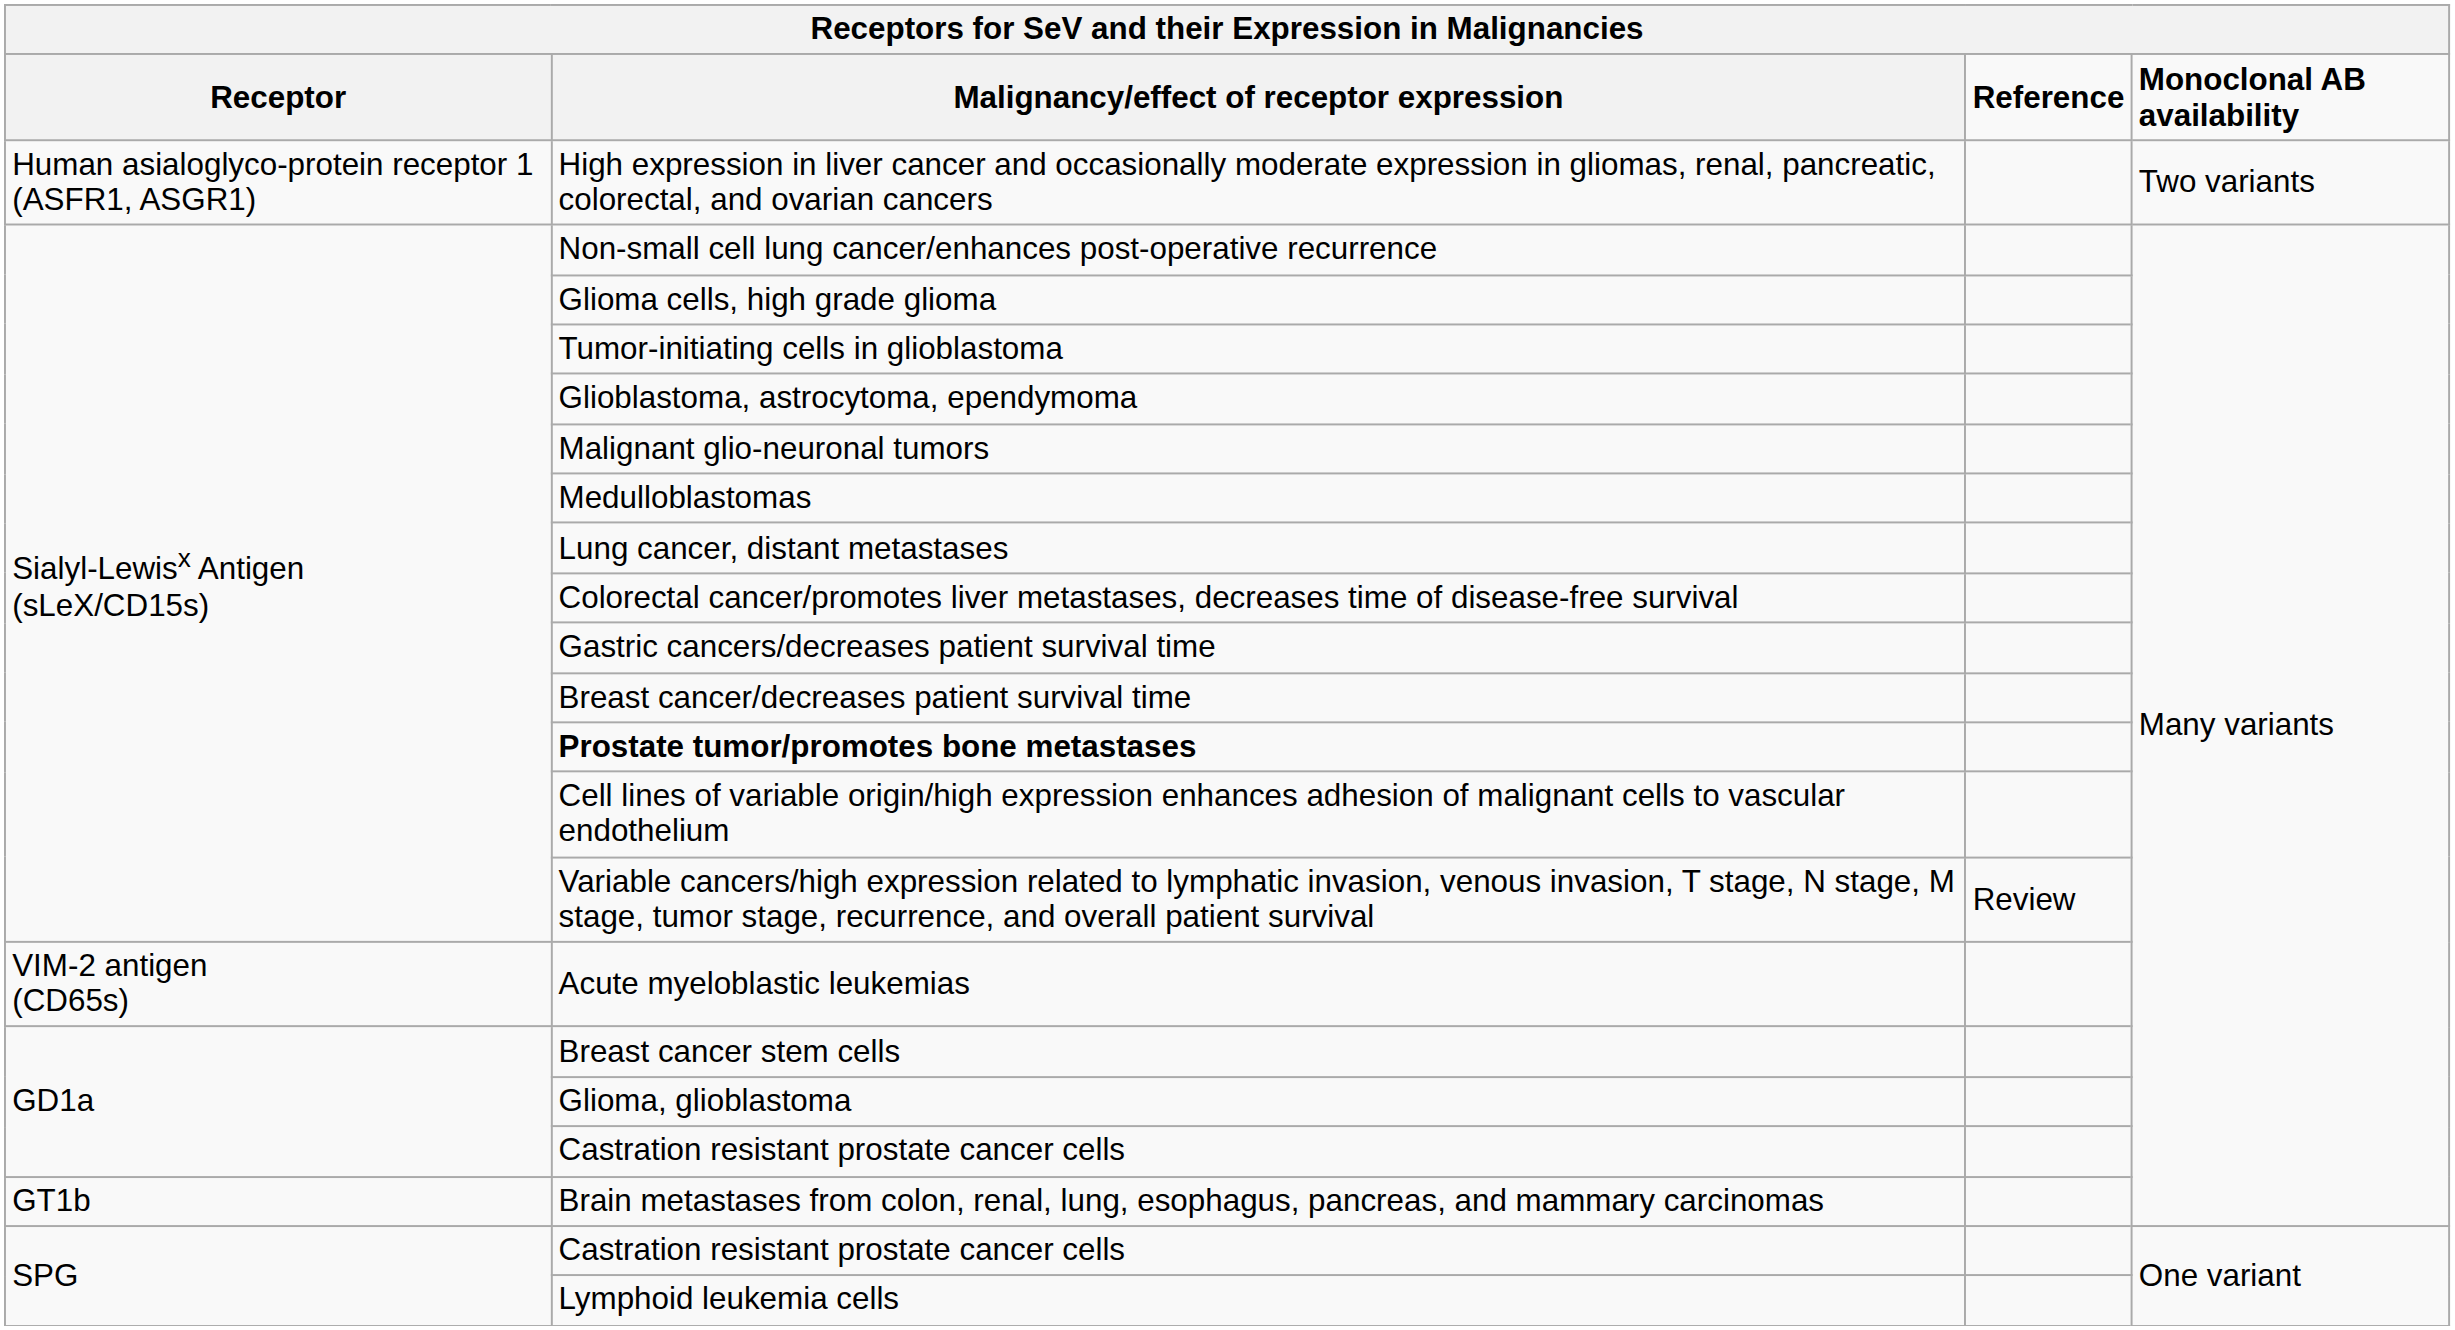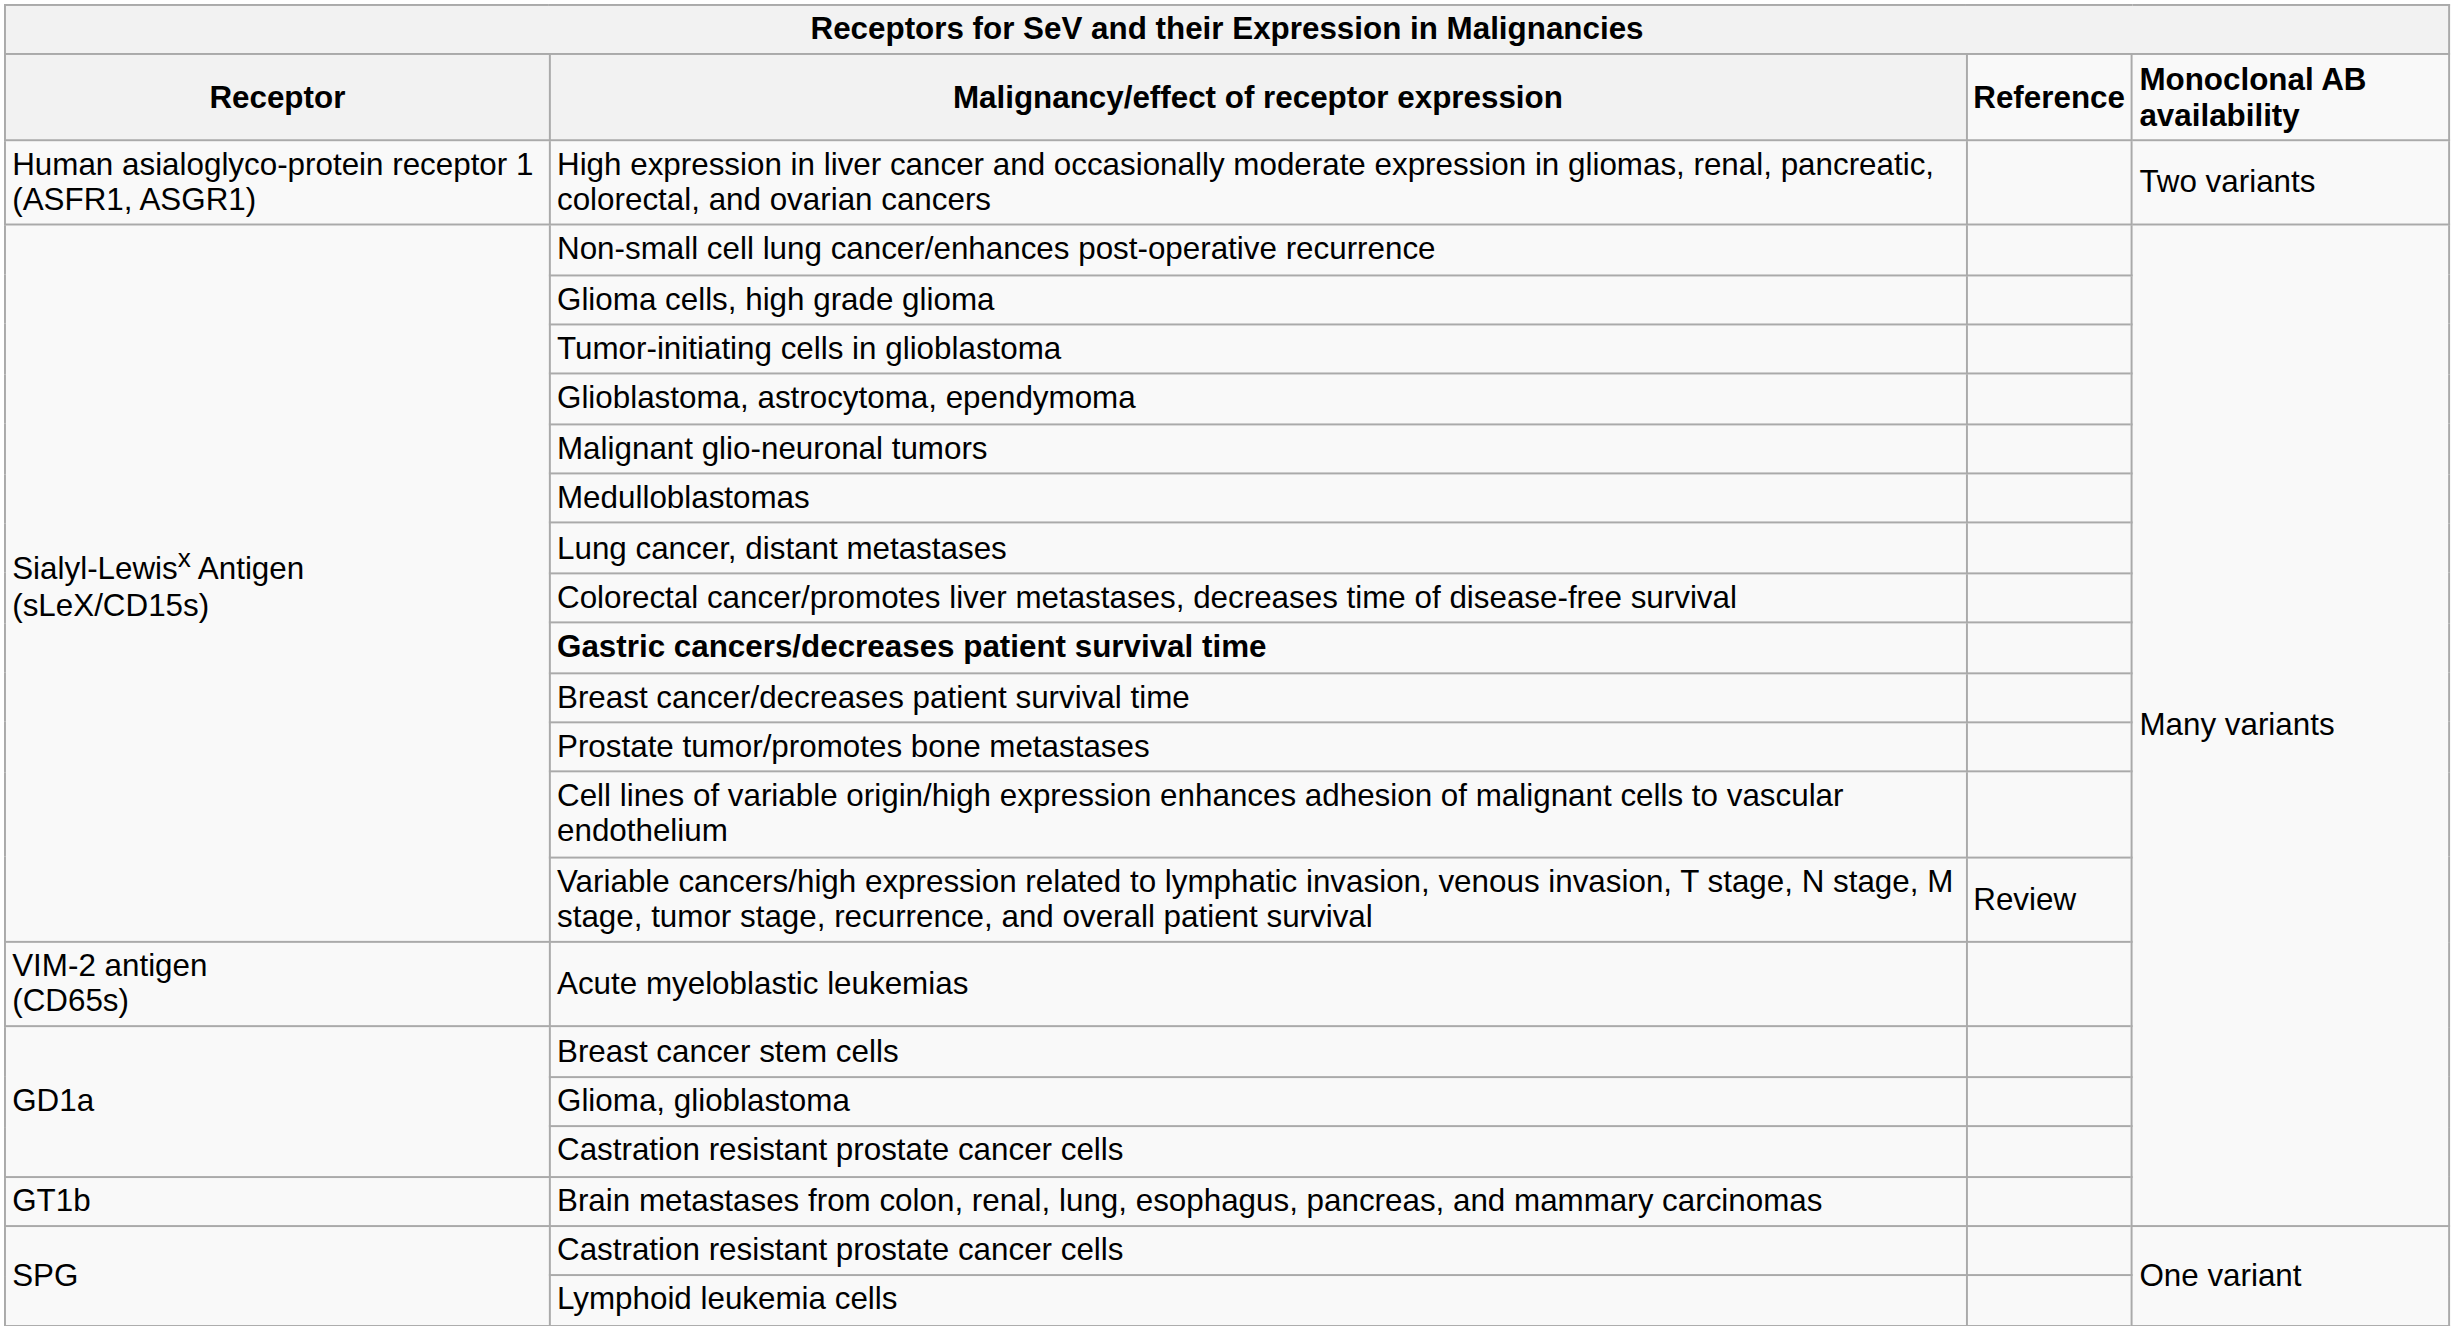(887, 647) normal -> (912, 647) bold
(877, 746) bold -> (853, 746) normal
